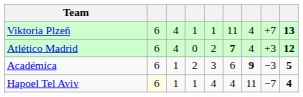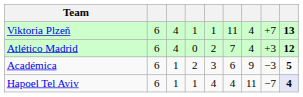(232, 48) bold -> (232, 48) normal
(251, 65) bold -> (251, 65) normal
(157, 83) lightyellow background -> (157, 83) no background
(289, 83) no background -> (289, 83) lavender background
